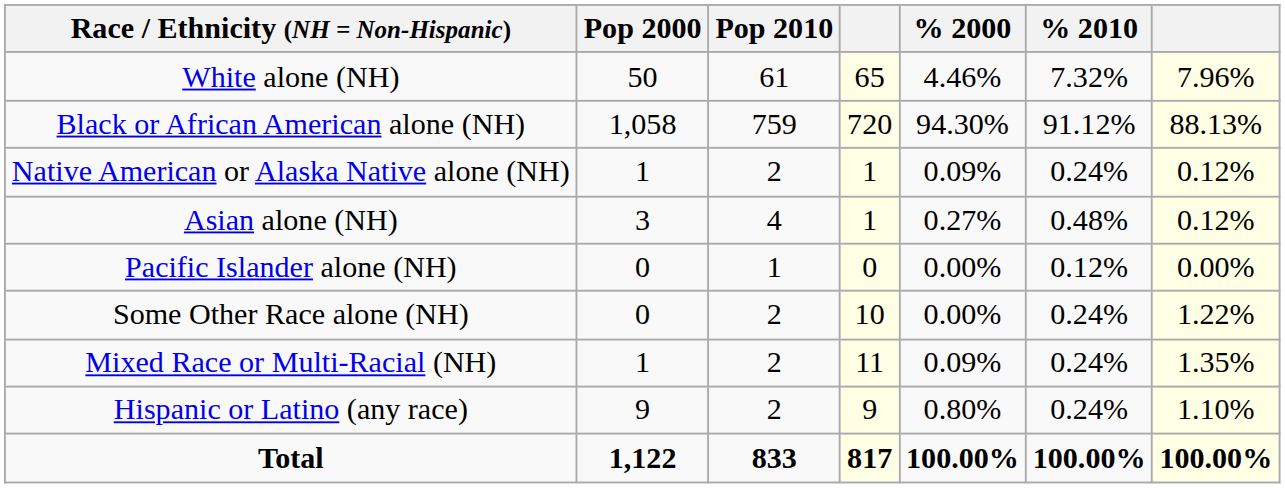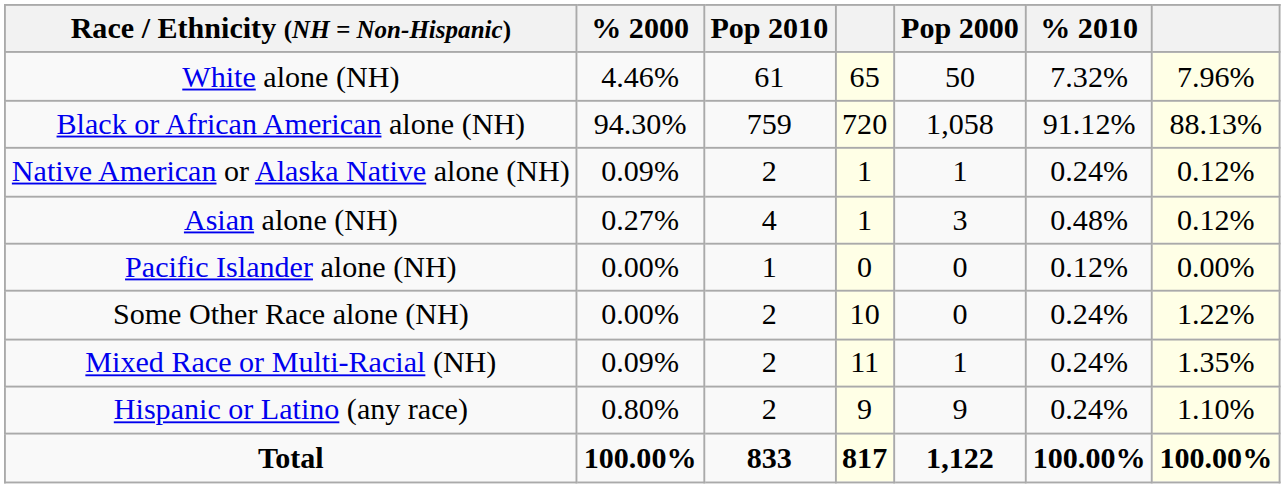columns swapped: (643, 28) <-> (962, 28)
